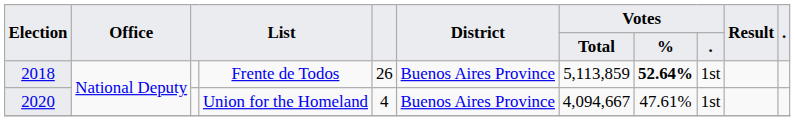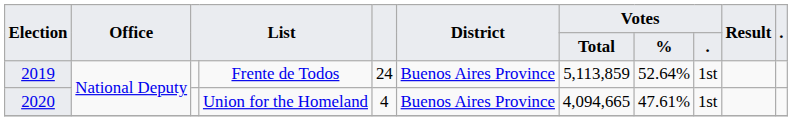(38, 74) 2018 -> (38, 74) 2019
(384, 74) 26 -> (384, 74) 24
(665, 74) bold -> (664, 74) normal
(597, 102) 4,094,667 -> (597, 102) 4,094,665
